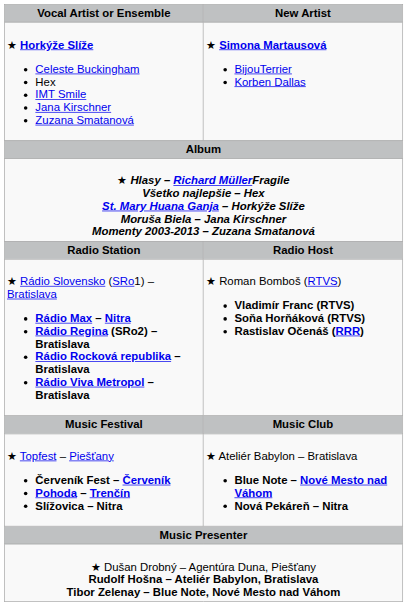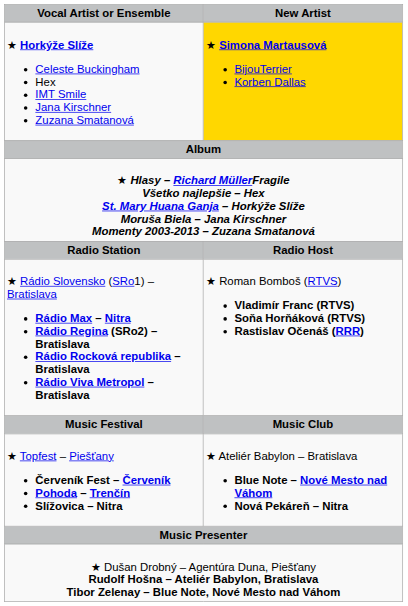(303, 63) no background -> (303, 63) gold background
